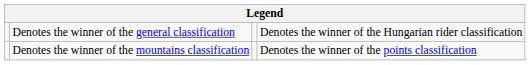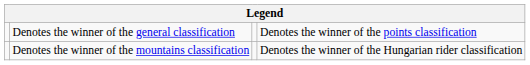(391, 32) Denotes the winner of the Hungarian rider classification -> (368, 32) Denotes the winner of the points classification
(368, 50) Denotes the winner of the points classification -> (391, 50) Denotes the winner of the Hungarian rider classification
